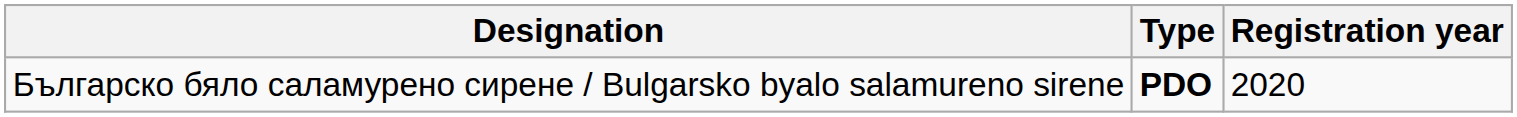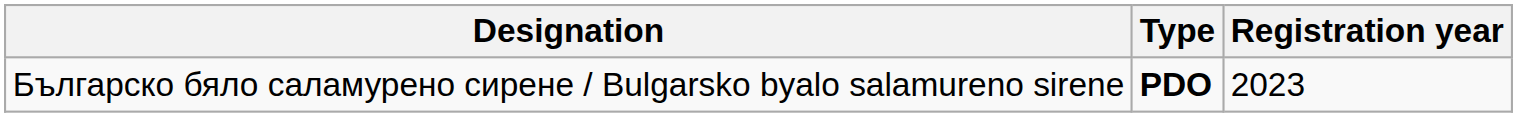(1268, 84) 2020 -> (1268, 84) 2023
